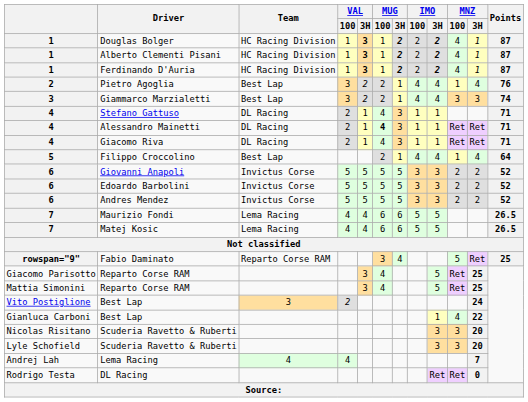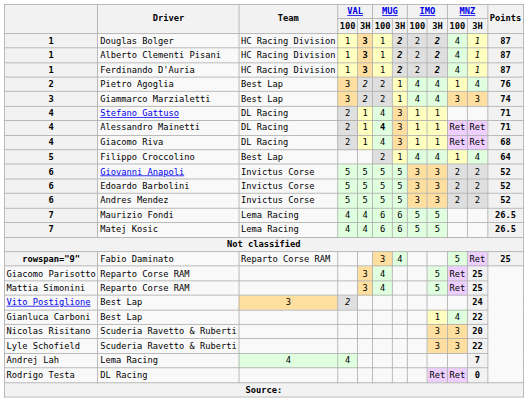(505, 143) 71 -> (505, 143) 68
(477, 346) 20 -> (477, 346) 22
